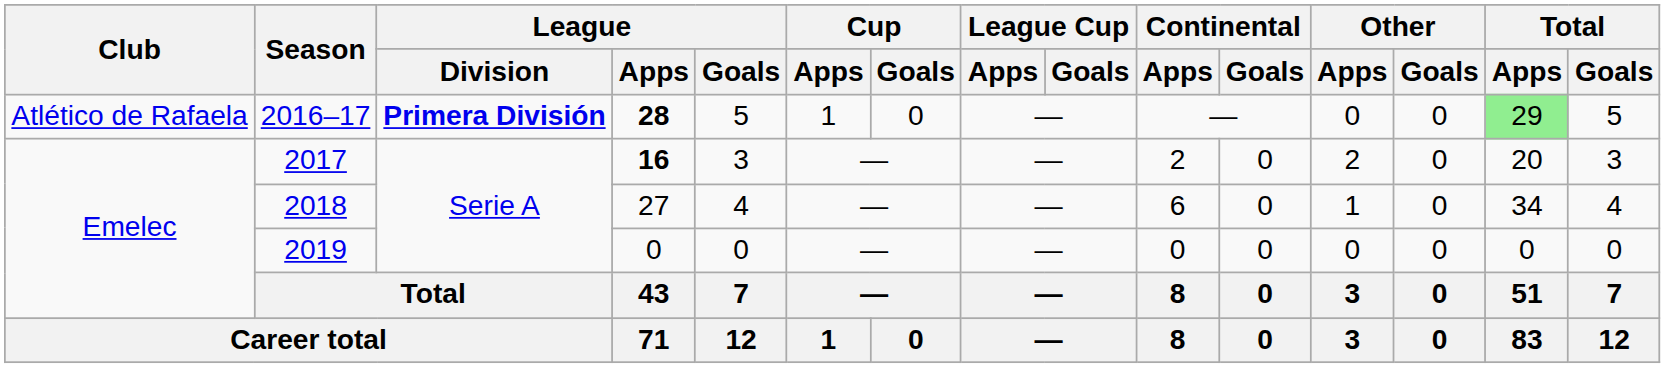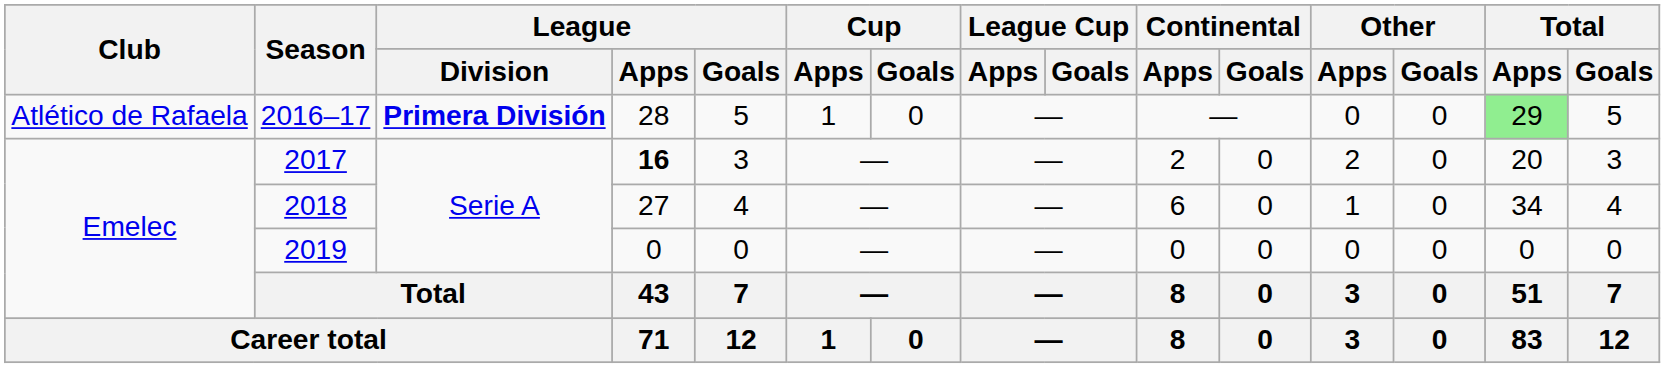(654, 116) bold -> (654, 116) normal
